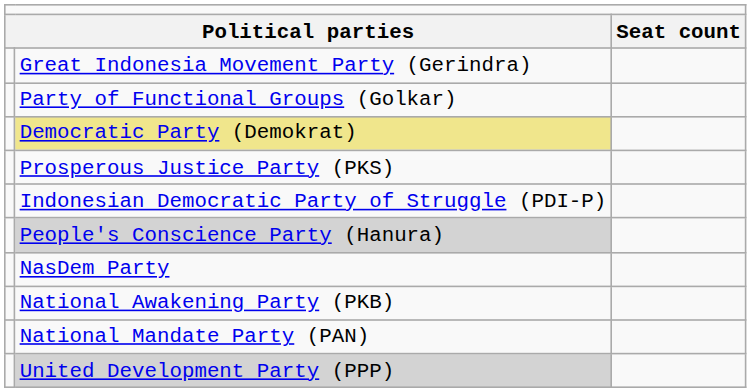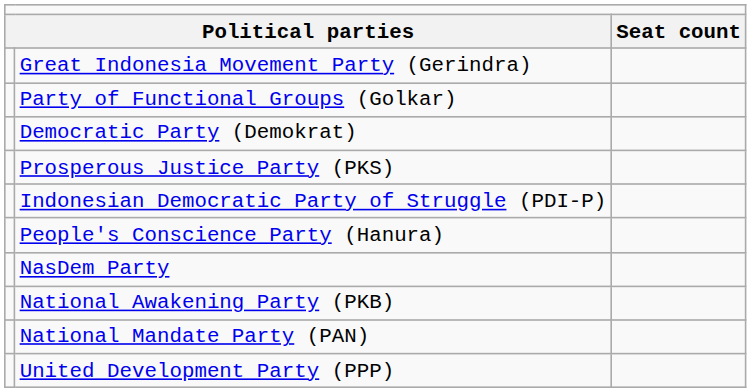(188, 133) khaki background -> (188, 133) no background
(232, 235) lightgrey background -> (232, 235) no background
(207, 371) lightgrey background -> (207, 371) no background
